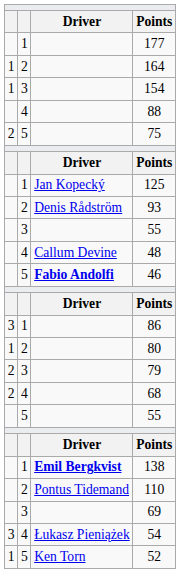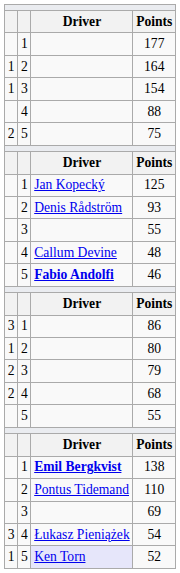(60, 557) no background -> (60, 557) lavender background
